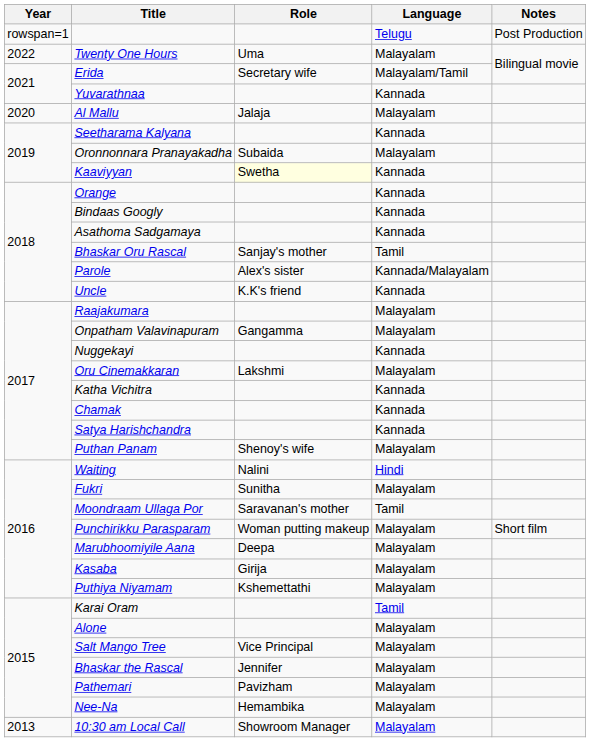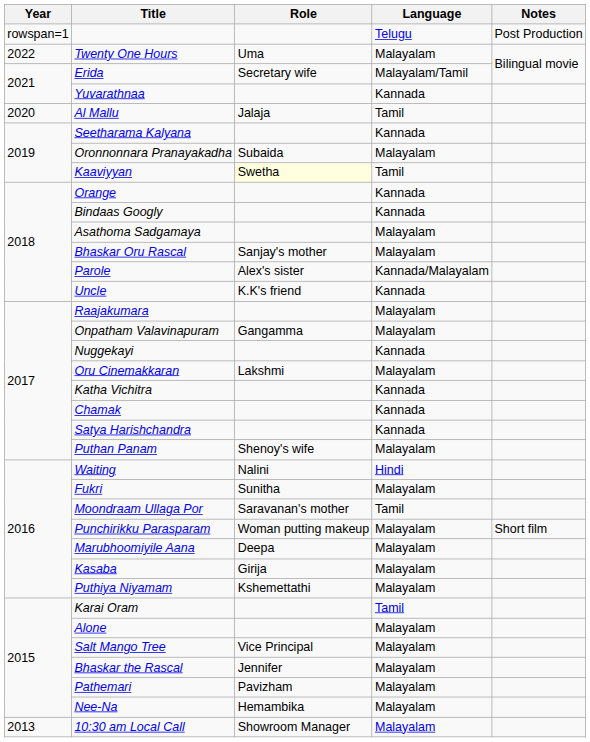(405, 113) Malayalam -> (390, 113) Tamil
(400, 172) Kannada -> (390, 172) Tamil
(400, 232) Kannada -> (405, 232) Malayalam
(390, 251) Tamil -> (405, 251) Malayalam
